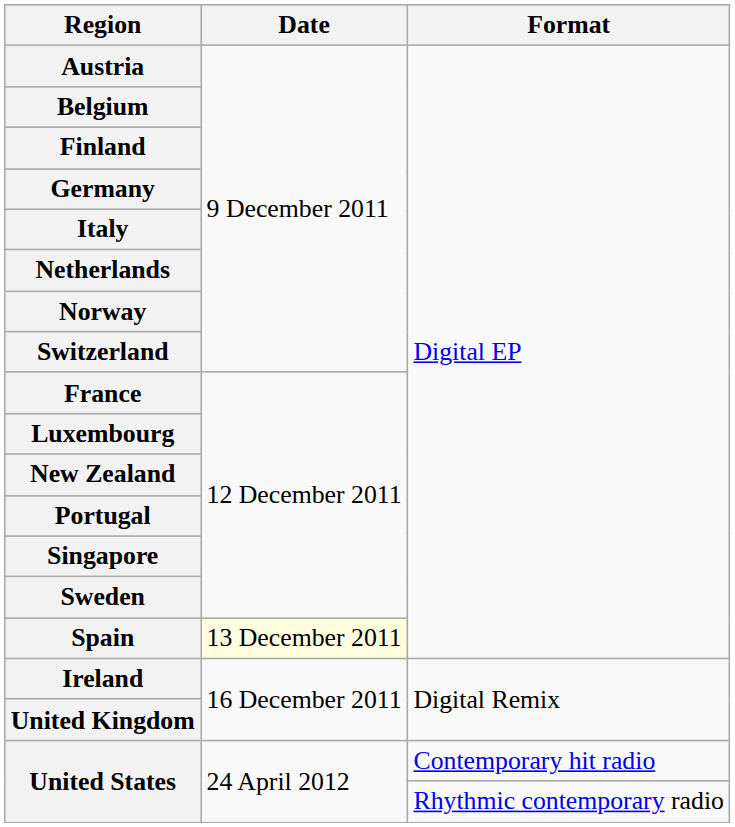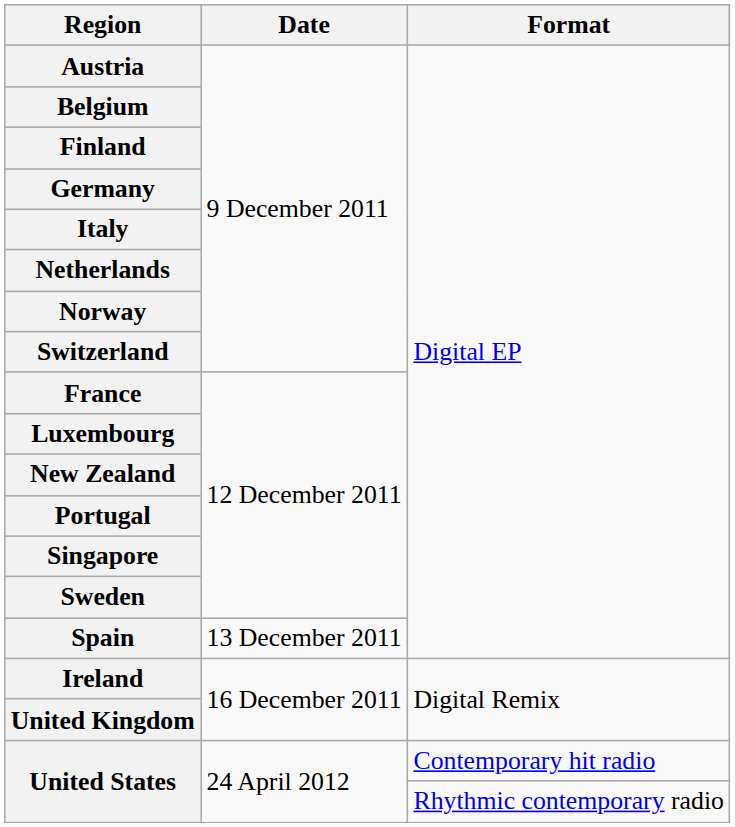(304, 637) lightyellow background -> (304, 637) no background
